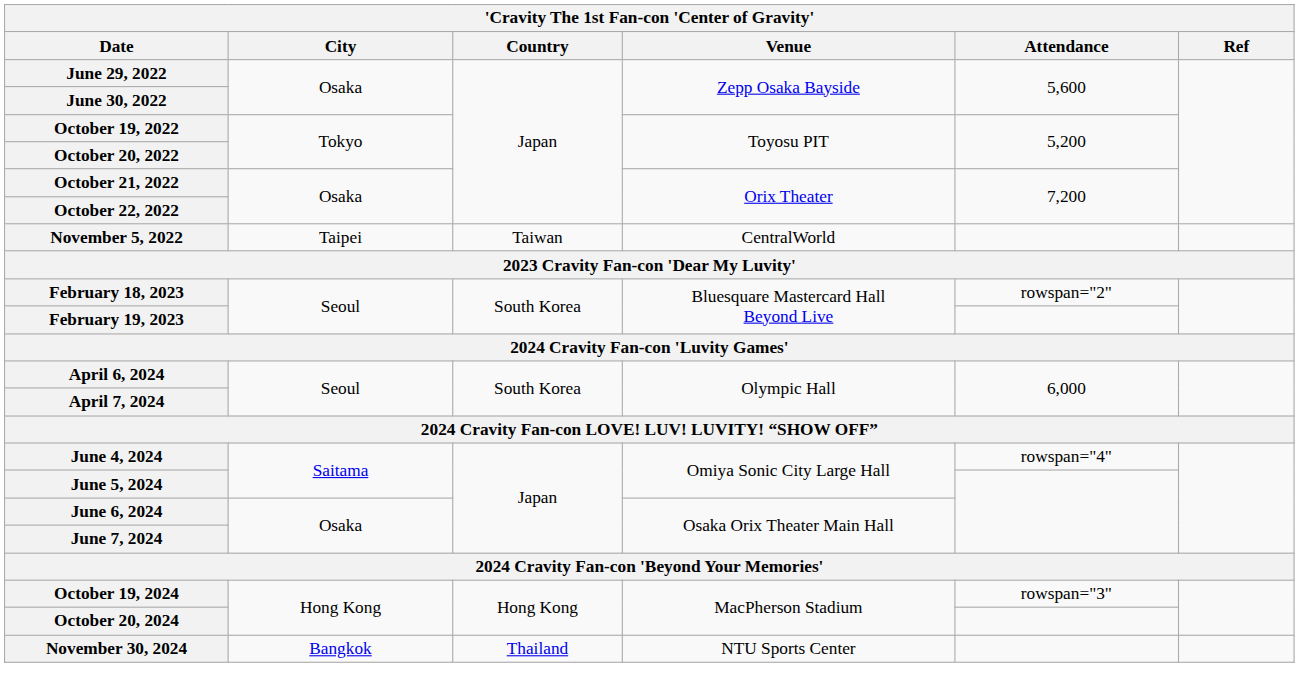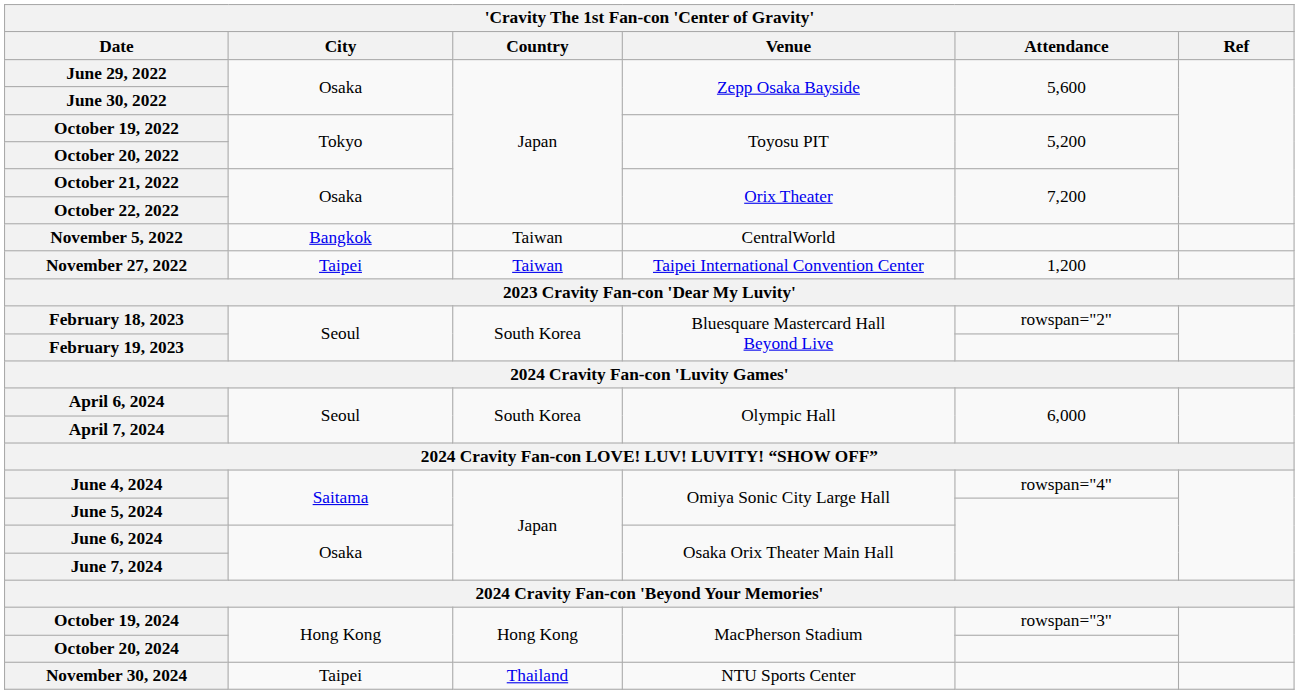(340, 237) Taipei -> (340, 237) Bangkok
+ row: (117, 264)
(340, 648) Bangkok -> (340, 675) Taipei
